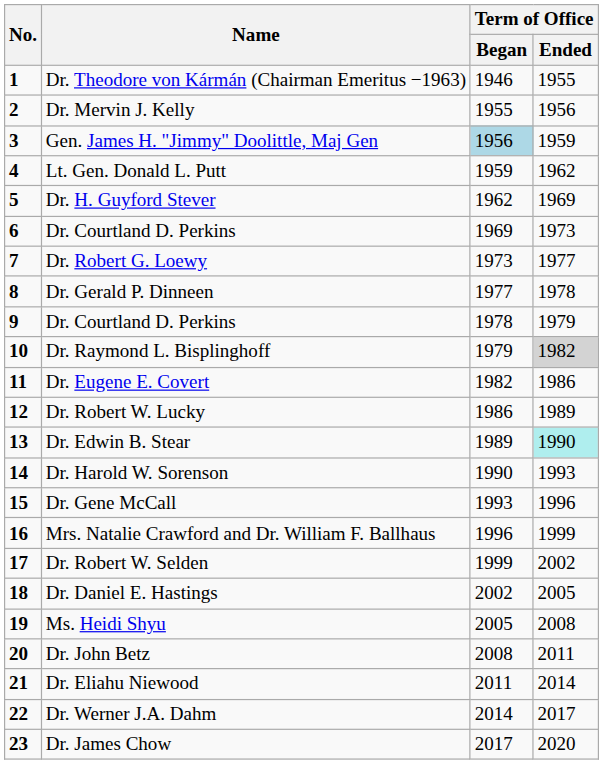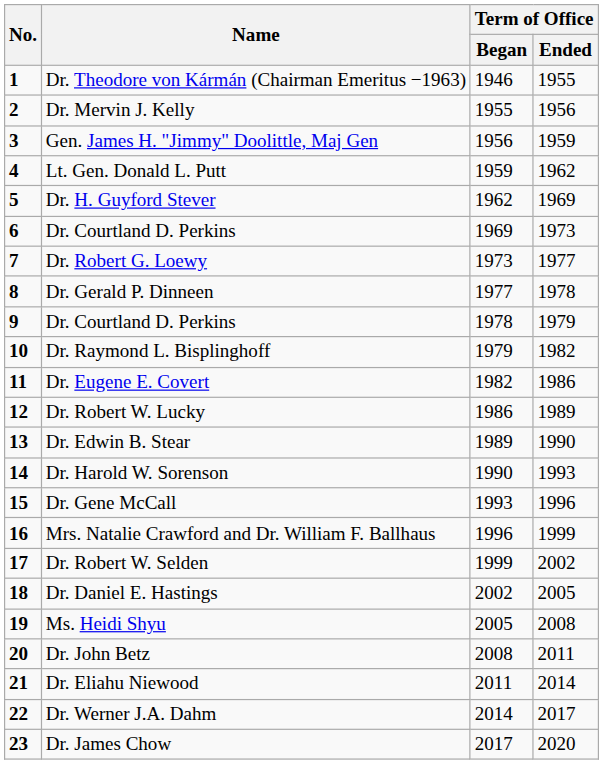(494, 140) lightblue background -> (494, 140) no background
(556, 351) lightgrey background -> (556, 351) no background
(556, 442) paleturquoise background -> (556, 442) no background
